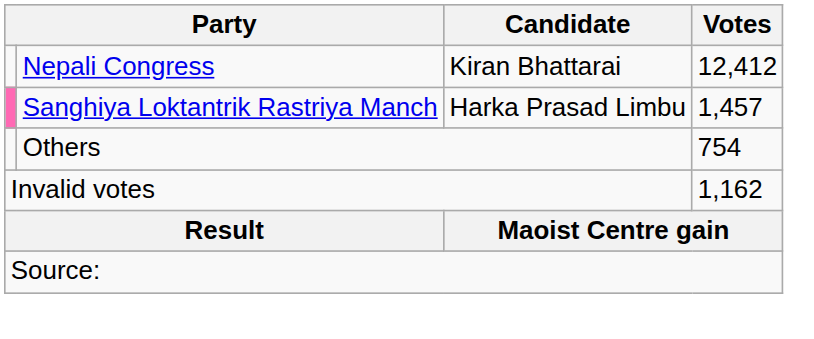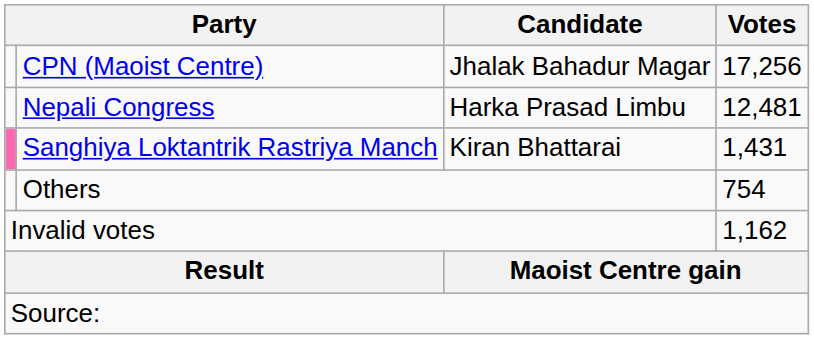+ row: (143, 66)
(535, 66) Kiran Bhattarai -> (568, 107) Harka Prasad Limbu
(737, 66) 12,412 -> (762, 107) 12,481
(568, 107) Harka Prasad Limbu -> (535, 148) Kiran Bhattarai
(730, 107) 1,457 -> (755, 148) 1,431
